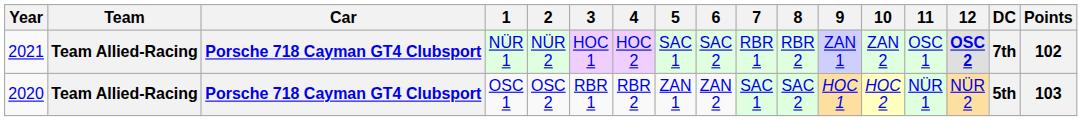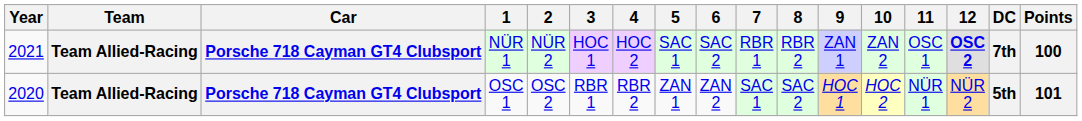(1048, 52) 102 -> (1048, 52) 100
(1048, 95) 103 -> (1048, 95) 101
